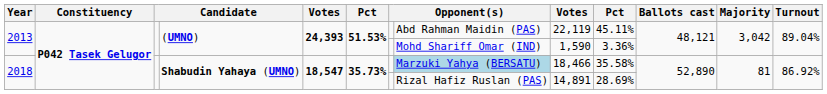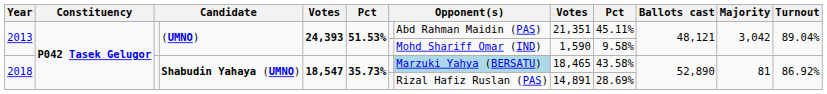(572, 30) 22,119 -> (572, 30) 21,351
(618, 47) 3.36% -> (618, 47) 9.58%
(572, 64) 18,466 -> (572, 64) 18,465
(615, 64) 35.58% -> (615, 64) 43.58%
